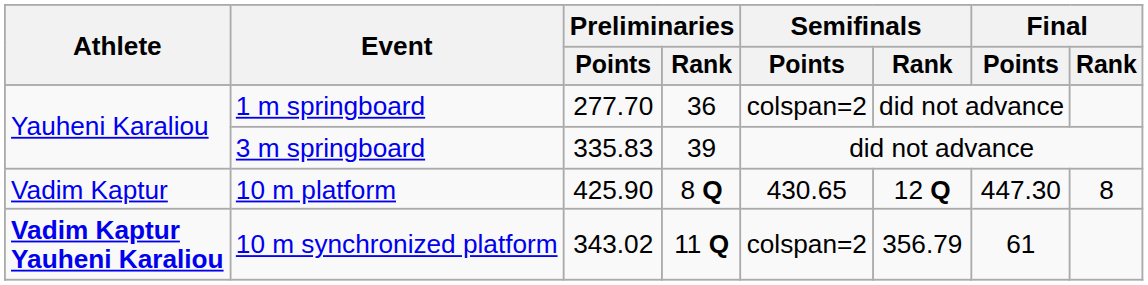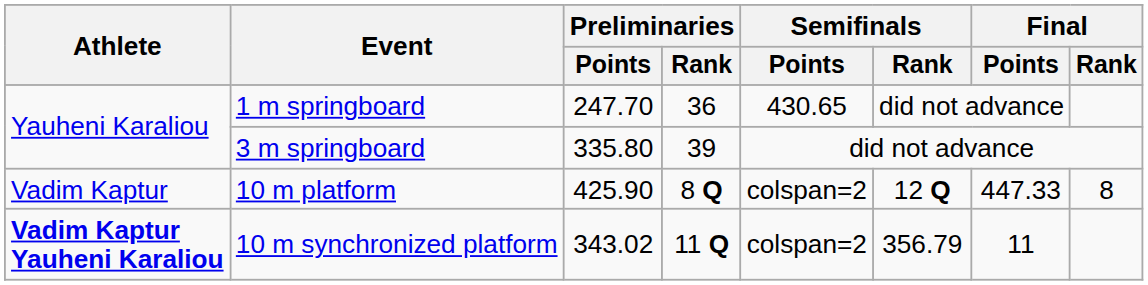(613, 106) 277.70 -> (613, 106) 247.70
(807, 106) colspan=2 -> (807, 106) 430.65
(613, 148) 335.83 -> (613, 148) 335.80
(807, 189) 430.65 -> (807, 189) colspan=2
(1021, 189) 447.30 -> (1021, 189) 447.33
(1021, 245) 61 -> (1021, 245) 11
